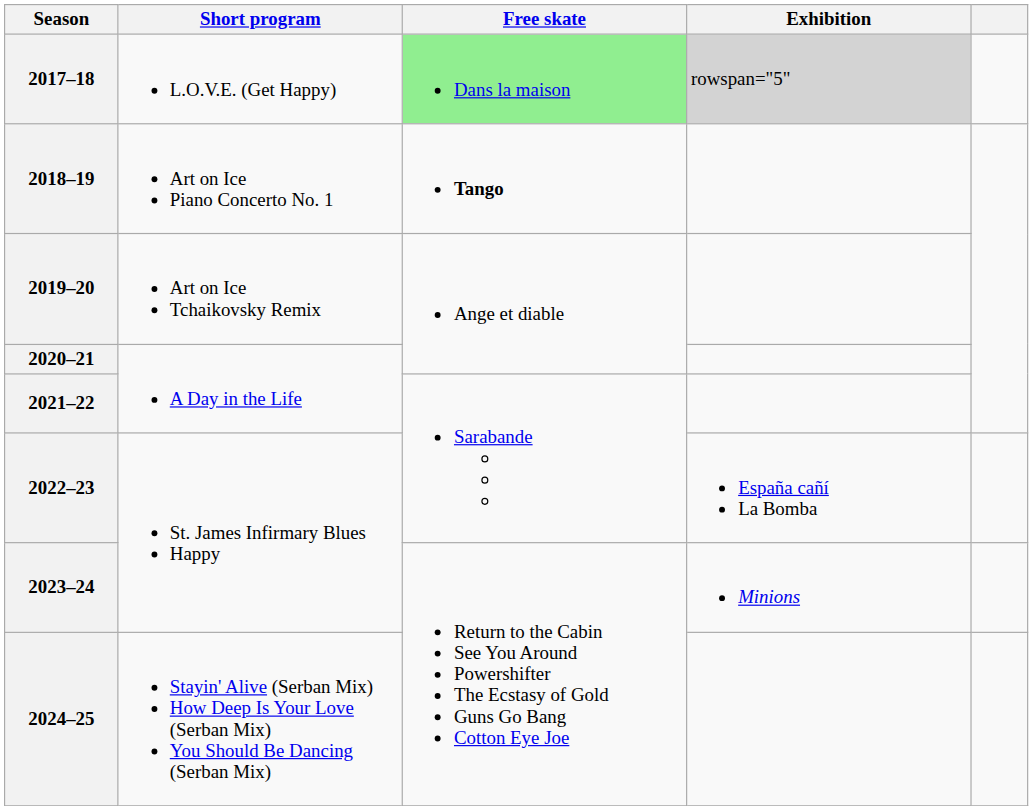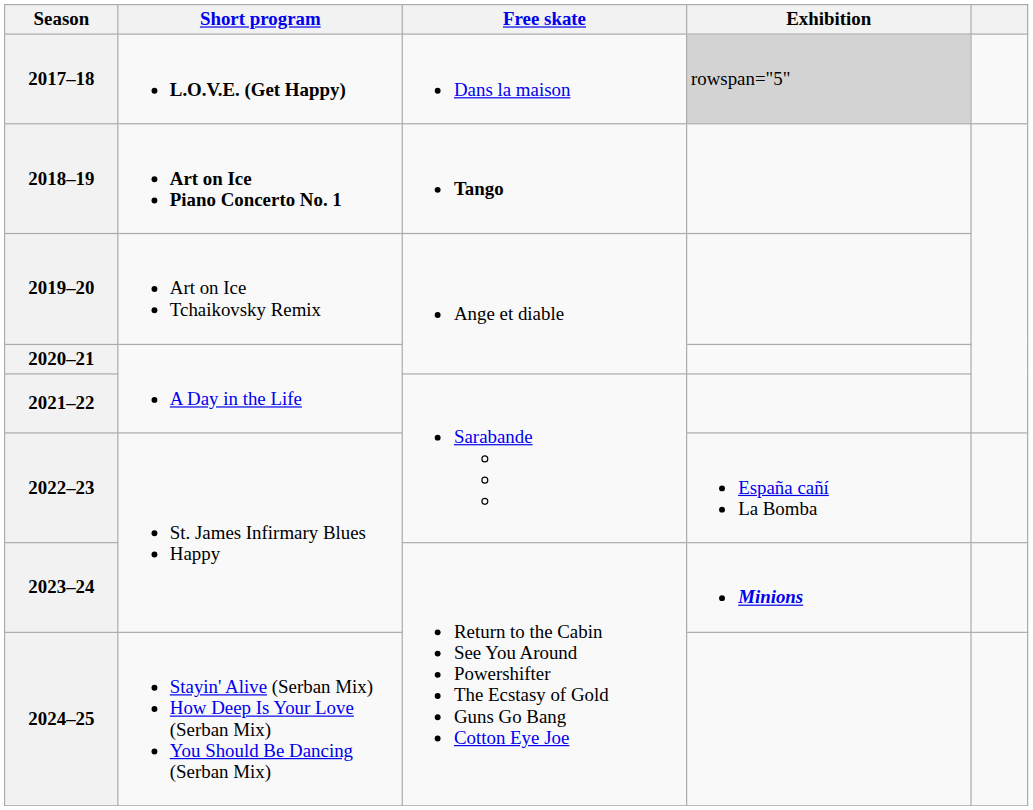(260, 90) normal -> (260, 90) bold
(545, 90) lightgreen background -> (545, 90) no background
(260, 189) normal -> (260, 189) bold
(829, 598) normal -> (829, 598) bold
